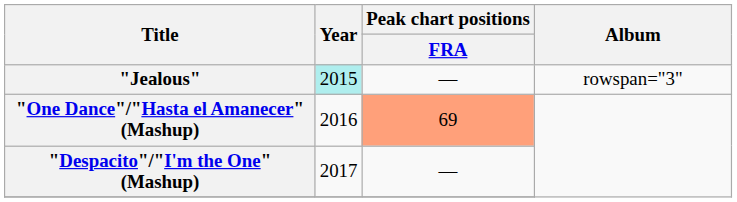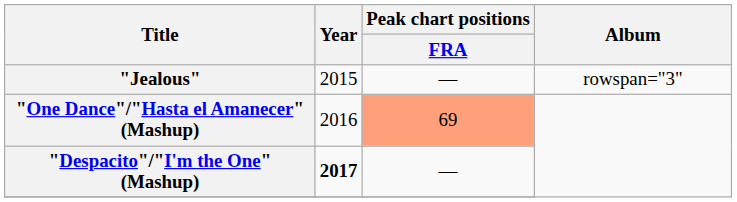(339, 79) paleturquoise background -> (339, 79) no background
(339, 171) normal -> (339, 171) bold
